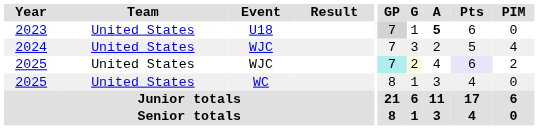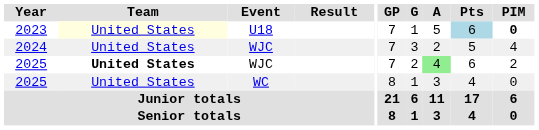(143, 30) no background -> (143, 30) lightyellow background
(392, 30) lightgrey background -> (392, 30) no background
(437, 30) bold -> (437, 30) normal
(472, 30) no background -> (472, 30) lightblue background
(514, 30) normal -> (514, 30) bold
(143, 65) normal -> (143, 65) bold
(392, 65) paleturquoise background -> (392, 65) no background
(414, 65) lightyellow background -> (414, 65) no background
(437, 65) no background -> (437, 65) lightgreen background
(472, 65) lavender background -> (472, 65) no background
